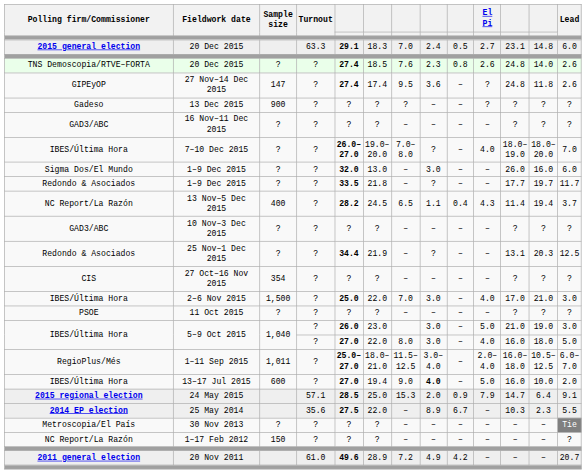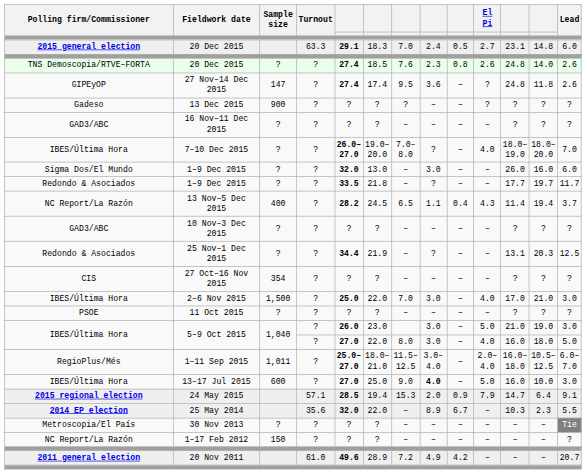(377, 382) 19.4 -> (377, 382) 25.0
(569, 382) 2.0 -> (569, 382) 3.0
(377, 396) 25.0 -> (377, 396) 19.4
(349, 411) 27.5 -> (349, 411) 32.0
